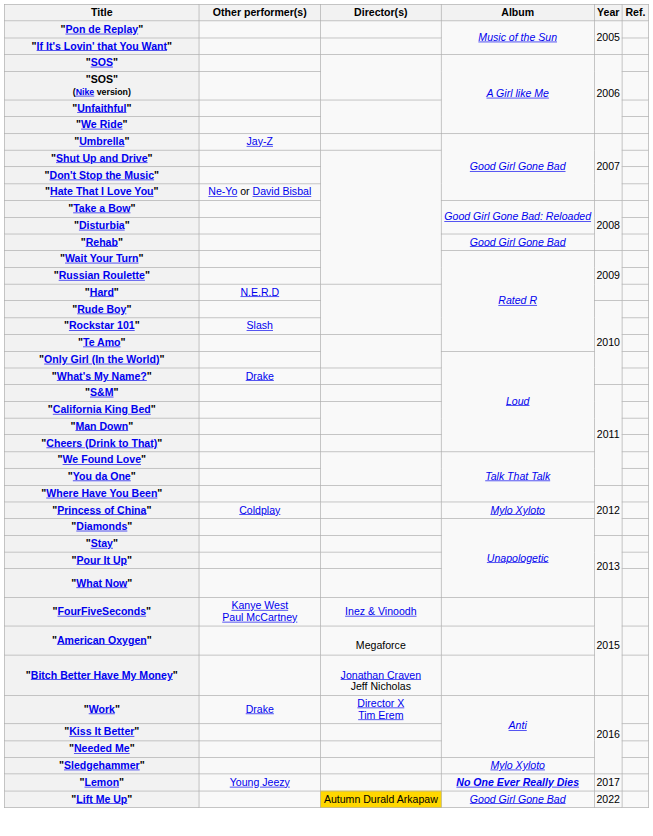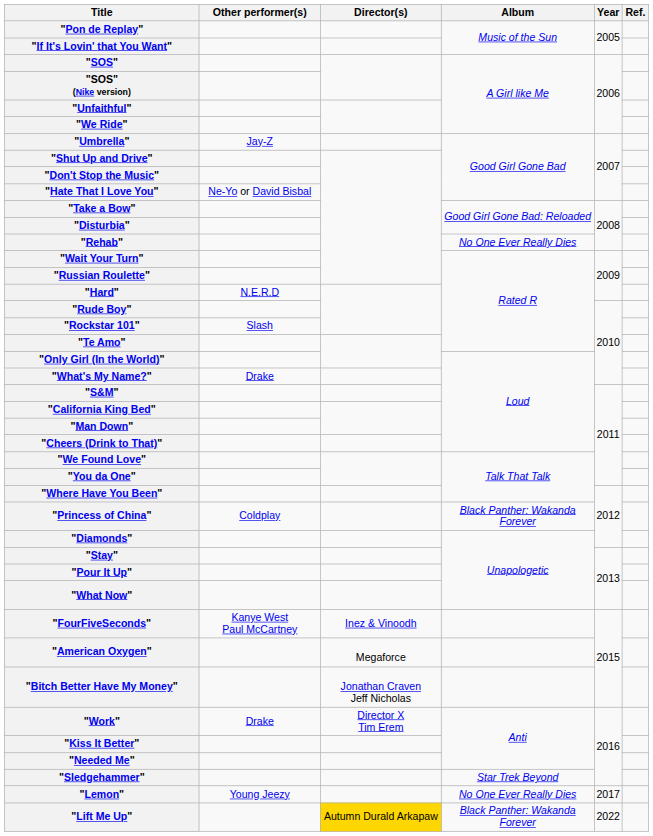(518, 242) Good Girl Gone Bad -> (518, 242) No One Ever Really Dies
(518, 510) Mylo Xyloto -> (518, 516) Black Panther: Wakanda Forever
(518, 765) Mylo Xyloto -> (518, 777) Star Trek Beyond
(518, 782) bold -> (518, 794) normal
(518, 799) Good Girl Gone Bad -> (518, 817) Black Panther: Wakanda Forever
